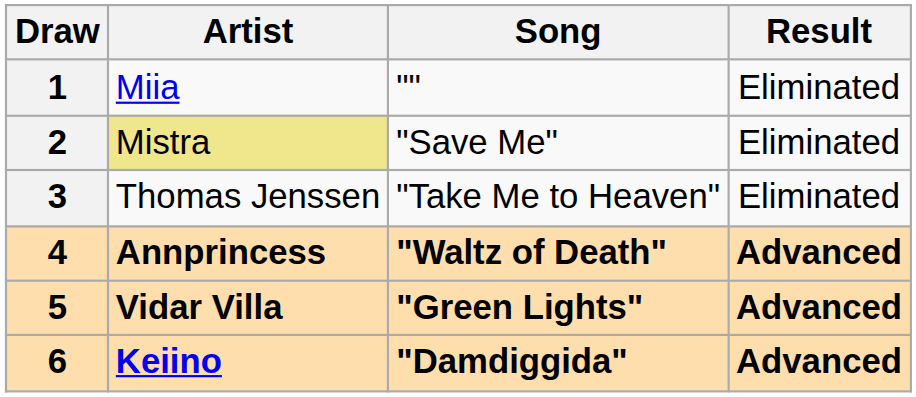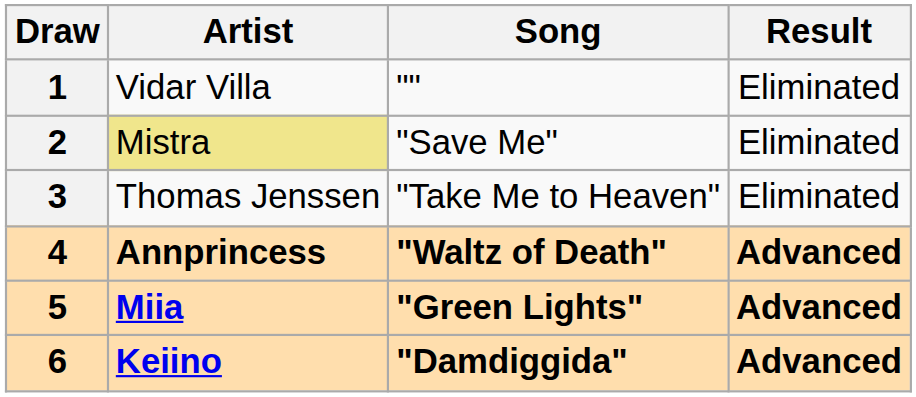(148, 87) Miia -> (193, 87) Vidar Villa
(199, 307) Vidar Villa -> (150, 307) Miia
